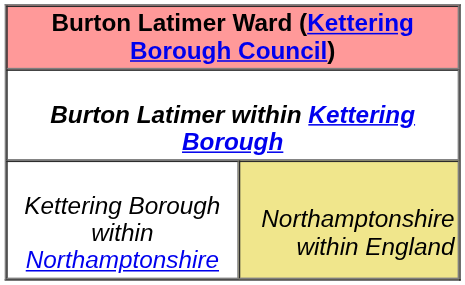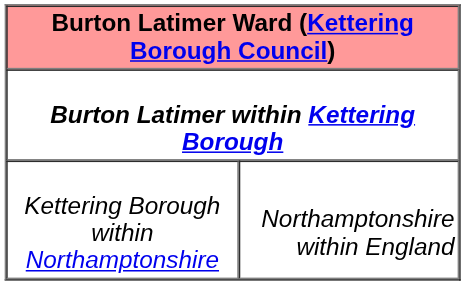(358, 233) khaki background -> (358, 233) no background
